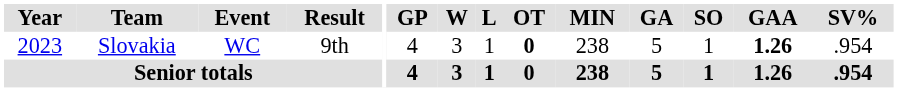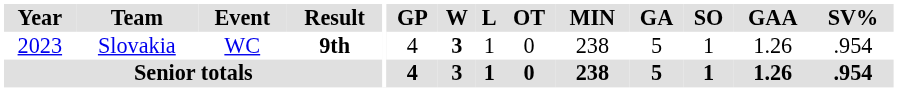(335, 45) normal -> (335, 45) bold
(457, 45) normal -> (457, 45) bold
(529, 45) bold -> (529, 45) normal
(773, 45) bold -> (773, 45) normal
